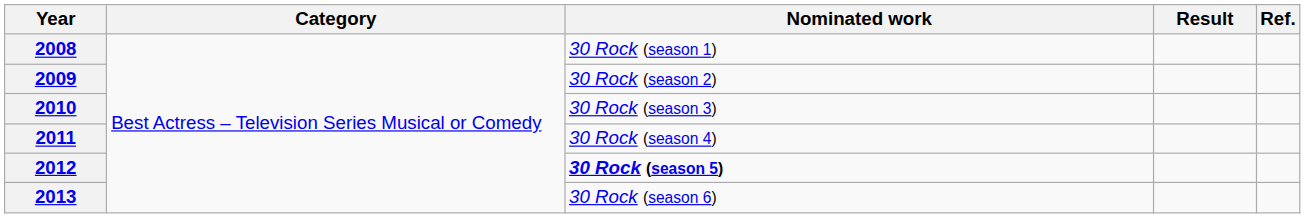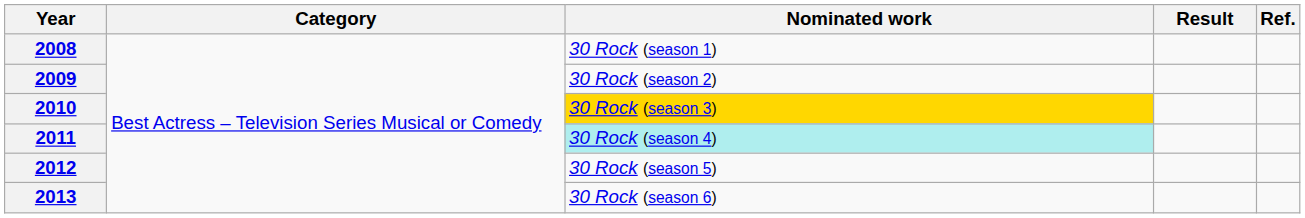(643, 108) no background -> (643, 108) gold background
(643, 138) no background -> (643, 138) paleturquoise background
(646, 167) bold -> (643, 167) normal
